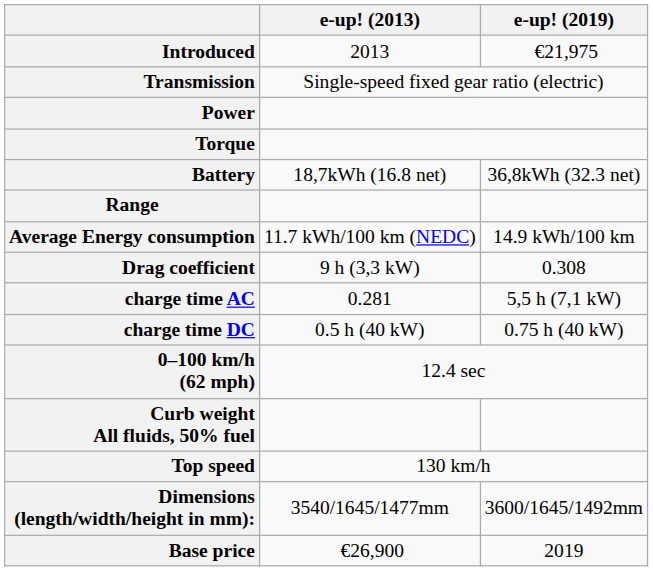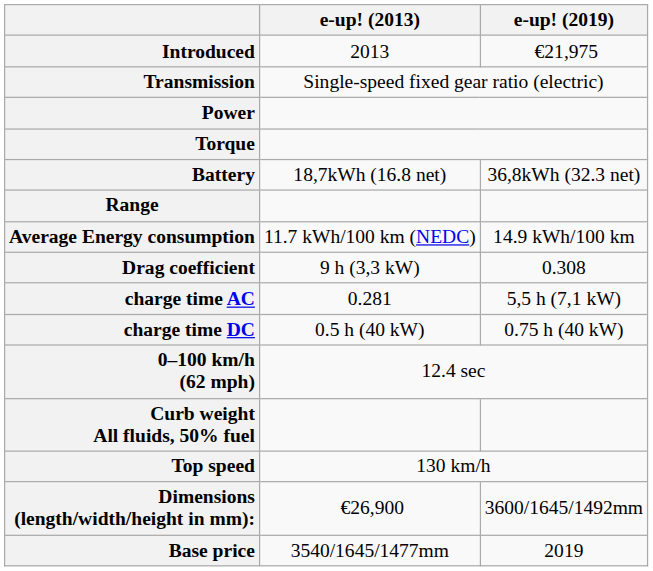(370, 508) 3540/1645/1477mm -> (370, 508) €26,900
(370, 550) €26,900 -> (370, 550) 3540/1645/1477mm
